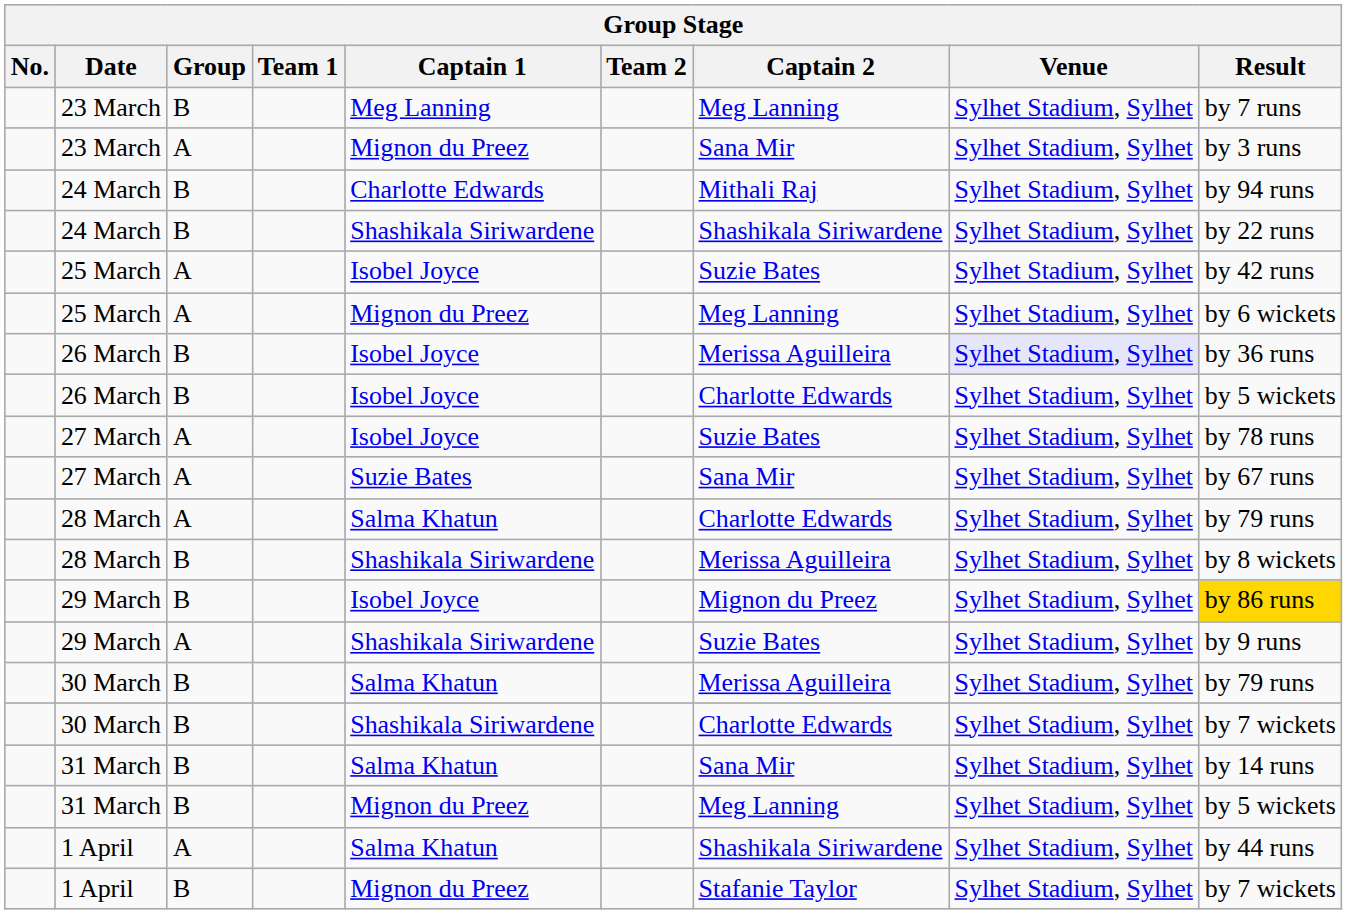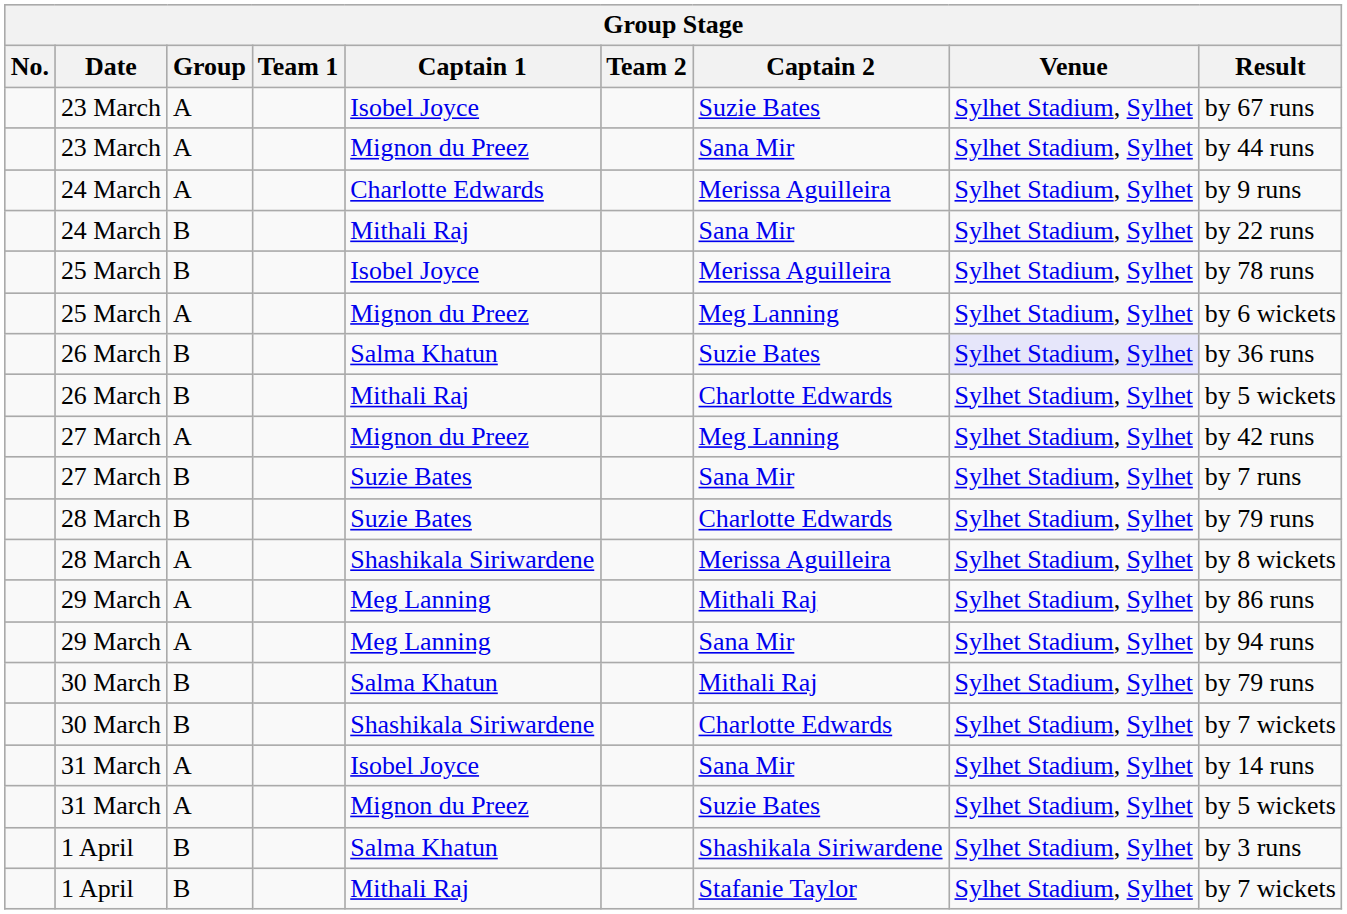(182, 107) B -> (182, 107) A
(420, 107) Meg Lanning -> (415, 107) Isobel Joyce
(769, 107) Meg Lanning -> (759, 107) Suzie Bates
(1253, 107) by 7 runs -> (1260, 107) by 67 runs
(1253, 148) by 3 runs -> (1260, 148) by 44 runs
(182, 189) B -> (182, 189) A
(758, 189) Mithali Raj -> (795, 189) Merissa Aguilleira
(1260, 189) by 94 runs -> (1253, 189) by 9 runs
(472, 230) Shashikala Siriwardene -> (410, 230) Mithali Raj
(821, 230) Shashikala Siriwardene -> (746, 230) Sana Mir
(182, 271) A -> (182, 271) B
(759, 271) Suzie Bates -> (795, 271) Merissa Aguilleira
(1260, 271) by 42 runs -> (1260, 271) by 78 runs
(415, 353) Isobel Joyce -> (424, 353) Salma Khatun
(795, 353) Merissa Aguilleira -> (759, 353) Suzie Bates
(415, 395) Isobel Joyce -> (410, 395) Mithali Raj
(415, 436) Isobel Joyce -> (439, 436) Mignon du Preez
(759, 436) Suzie Bates -> (769, 436) Meg Lanning
(1260, 436) by 78 runs -> (1260, 436) by 42 runs
(182, 477) A -> (182, 477) B
(1260, 477) by 67 runs -> (1253, 477) by 7 runs
(182, 518) A -> (182, 518) B
(424, 518) Salma Khatun -> (411, 518) Suzie Bates
(182, 559) B -> (182, 559) A
(182, 600) B -> (182, 600) A
(415, 600) Isobel Joyce -> (420, 600) Meg Lanning
(788, 600) Mignon du Preez -> (758, 600) Mithali Raj
(1260, 600) gold background -> (1260, 600) no background
(472, 641) Shashikala Siriwardene -> (420, 641) Meg Lanning
(759, 641) Suzie Bates -> (746, 641) Sana Mir
(1253, 641) by 9 runs -> (1260, 641) by 94 runs
(795, 682) Merissa Aguilleira -> (758, 682) Mithali Raj
(182, 764) B -> (182, 764) A
(424, 764) Salma Khatun -> (415, 764) Isobel Joyce
(182, 806) B -> (182, 806) A
(769, 806) Meg Lanning -> (759, 806) Suzie Bates
(182, 847) A -> (182, 847) B
(1260, 847) by 44 runs -> (1253, 847) by 3 runs
(439, 888) Mignon du Preez -> (410, 888) Mithali Raj
